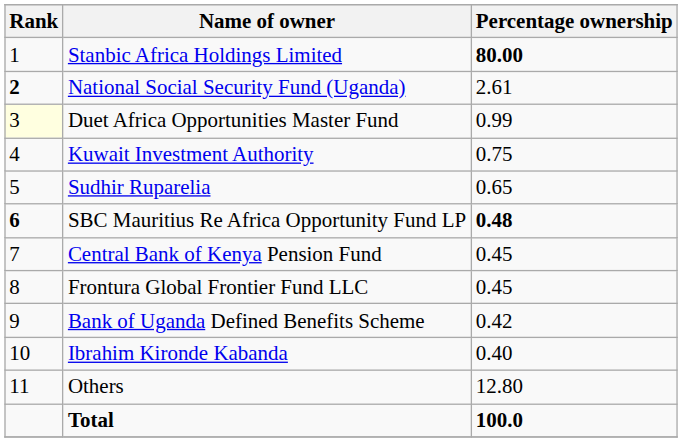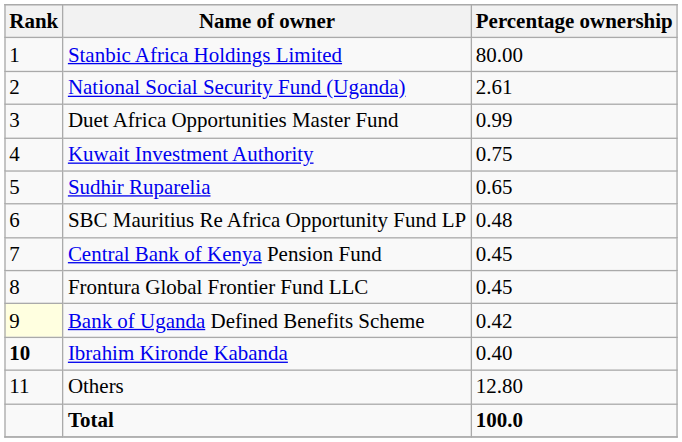(499, 54) bold -> (499, 54) normal
(15, 87) bold -> (15, 87) normal
(15, 120) lightyellow background -> (15, 120) no background
(15, 220) bold -> (15, 220) normal
(494, 220) bold -> (494, 220) normal
(15, 320) no background -> (15, 320) lightyellow background
(20, 353) normal -> (20, 353) bold
